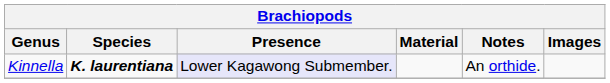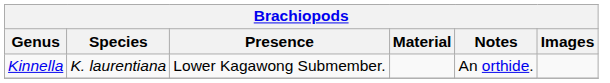(122, 66) bold -> (118, 66) normal
(286, 66) lavender background -> (279, 66) no background
